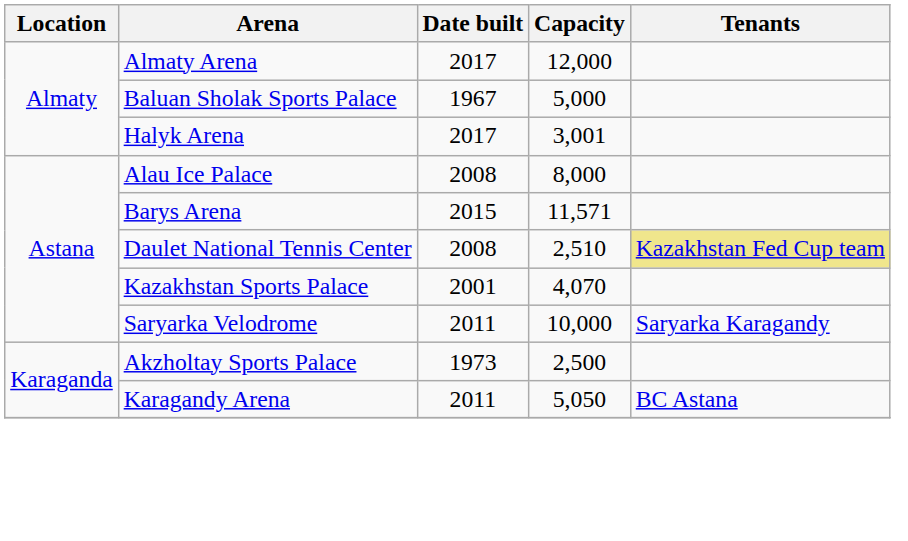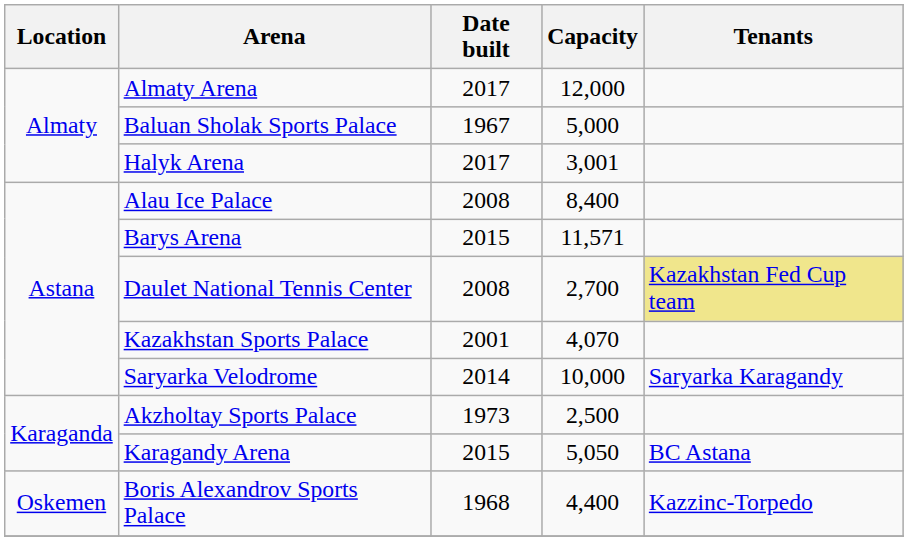(579, 173) 8,000 -> (593, 200) 8,400
(579, 248) 2,510 -> (593, 288) 2,700
(473, 323) 2011 -> (486, 376) 2014
(473, 398) 2011 -> (486, 452) 2015
+ row: (241, 502)
